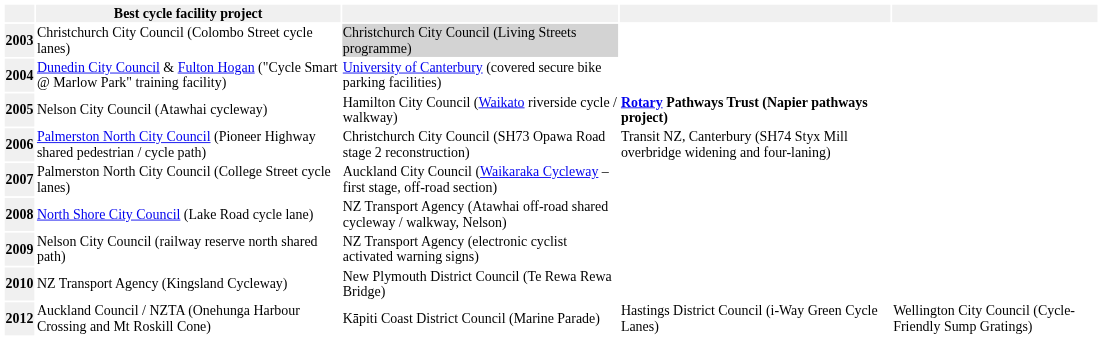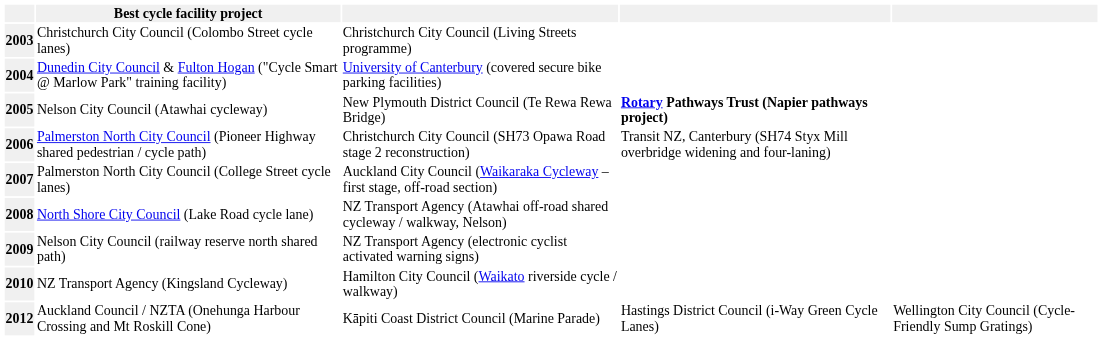(460, 40) lightgrey background -> (460, 40) no background
(480, 110) Hamilton City Council (Waikato riverside cycle / walkway) -> (477, 110) New Plymouth District Council (Te Rewa Rewa Bridge)
(477, 284) New Plymouth District Council (Te Rewa Rewa Bridge) -> (480, 284) Hamilton City Council (Waikato riverside cycle / walkway)
